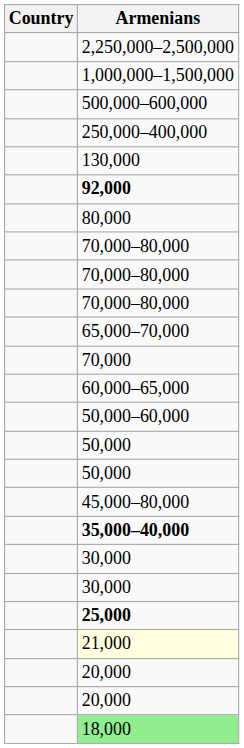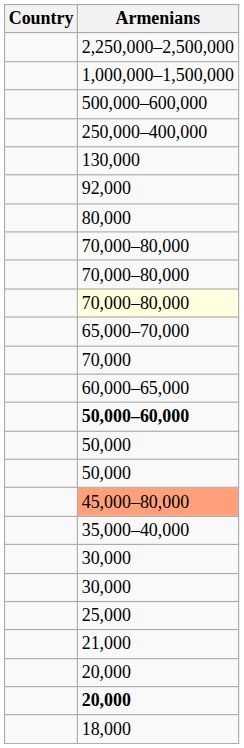(106, 189) bold -> (106, 189) normal
(135, 302) no background -> (135, 302) lightyellow background
(135, 416) normal -> (135, 416) bold
(135, 501) no background -> (135, 501) lightsalmon background
(135, 530) bold -> (135, 530) normal
(106, 615) bold -> (106, 615) normal
(106, 643) lightyellow background -> (106, 643) no background
(106, 700) normal -> (106, 700) bold
(106, 729) lightgreen background -> (106, 729) no background
